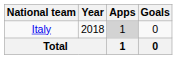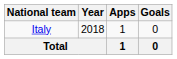(122, 29) lightgrey background -> (122, 29) no background
